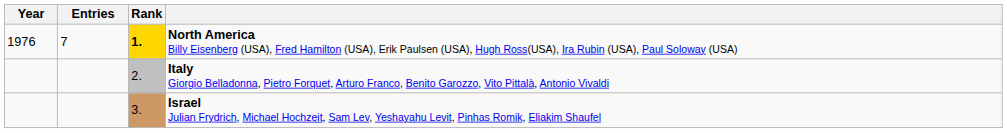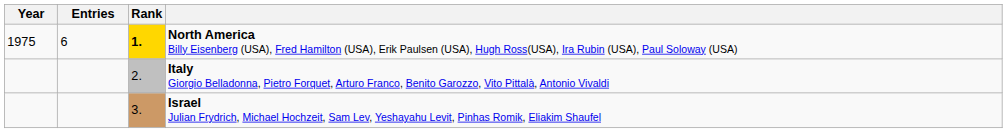(21, 41) 1976 -> (21, 41) 1975
(64, 41) 7 -> (64, 41) 6
